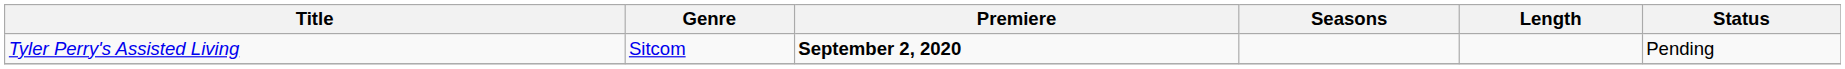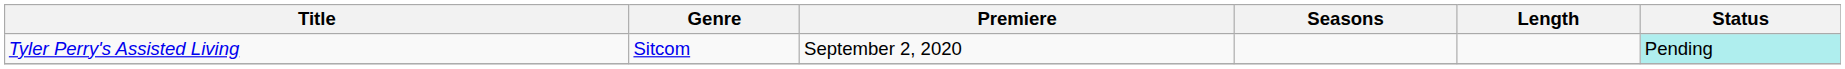(880, 48) bold -> (883, 48) normal
(1680, 48) no background -> (1679, 48) paleturquoise background
